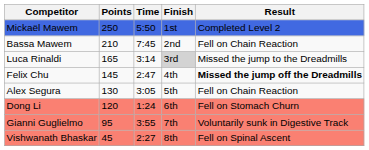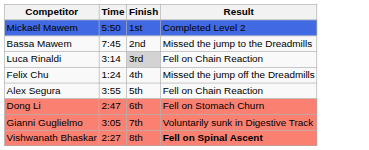- column: (117, 12)
(248, 43) Fell on Chain Reaction -> (237, 43) Missed the jump to the Dreadmills
(272, 59) Missed the jump to the Dreadmills -> (213, 59) Fell on Chain Reaction
(146, 75) 2:47 -> (111, 75) 1:24
(280, 75) bold -> (239, 75) normal
(146, 91) 3:05 -> (111, 91) 3:55
(146, 106) 1:24 -> (111, 106) 2:47
(146, 122) 3:55 -> (111, 122) 3:05
(244, 138) normal -> (213, 138) bold
